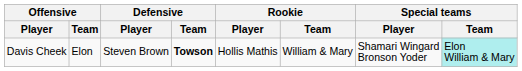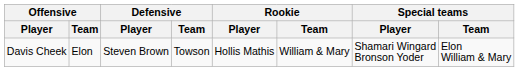(193, 52) bold -> (192, 52) normal
(479, 52) paleturquoise background -> (476, 52) no background
